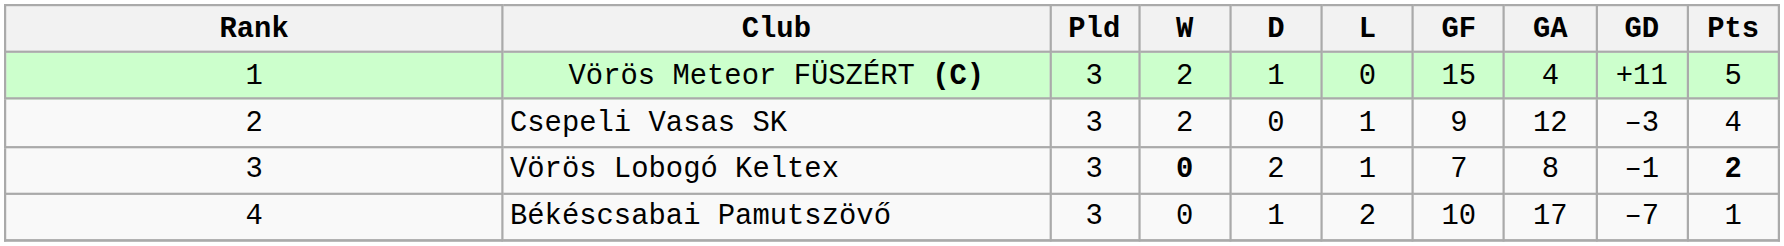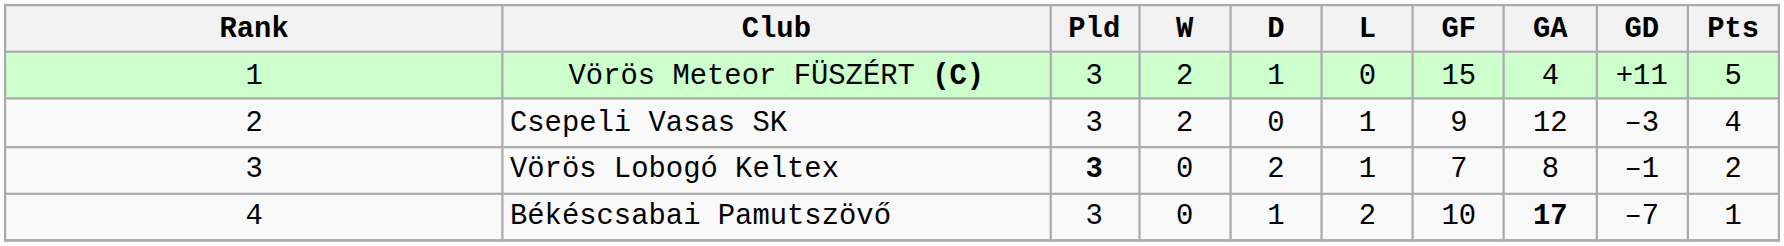(1094, 170) normal -> (1094, 170) bold
(1185, 170) bold -> (1185, 170) normal
(1733, 170) bold -> (1733, 170) normal
(1550, 217) normal -> (1550, 217) bold
